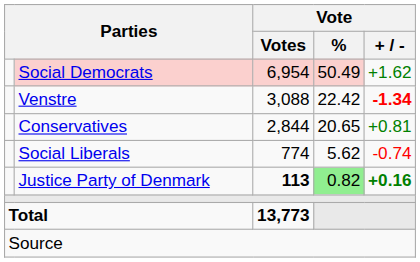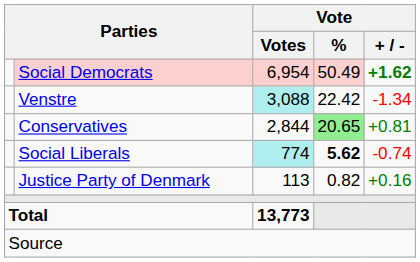(390, 72) normal -> (390, 72) bold
(288, 99) no background -> (288, 99) paleturquoise background
(392, 99) bold -> (392, 99) normal
(339, 126) no background -> (339, 126) lightgreen background
(295, 153) no background -> (295, 153) paleturquoise background
(344, 153) normal -> (344, 153) bold
(296, 180) bold -> (296, 180) normal
(344, 180) lightgreen background -> (344, 180) no background
(390, 180) bold -> (390, 180) normal
